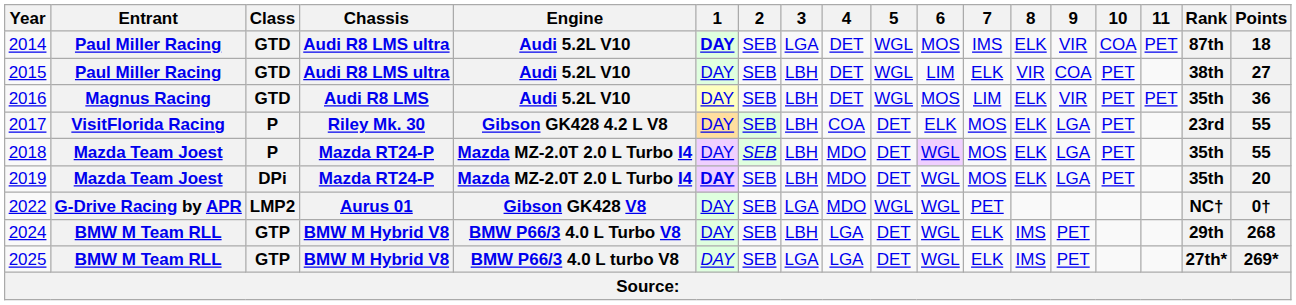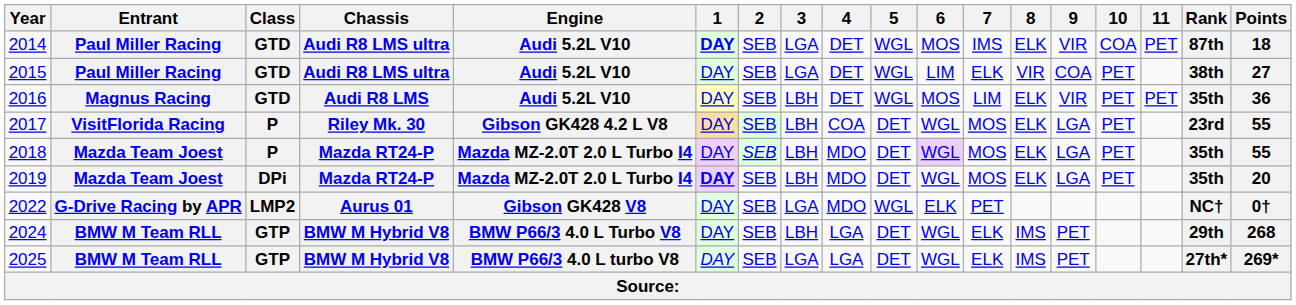(802, 71) LBH -> (802, 71) LGA
(940, 125) ELK -> (940, 125) WGL
(940, 205) WGL -> (940, 205) ELK
